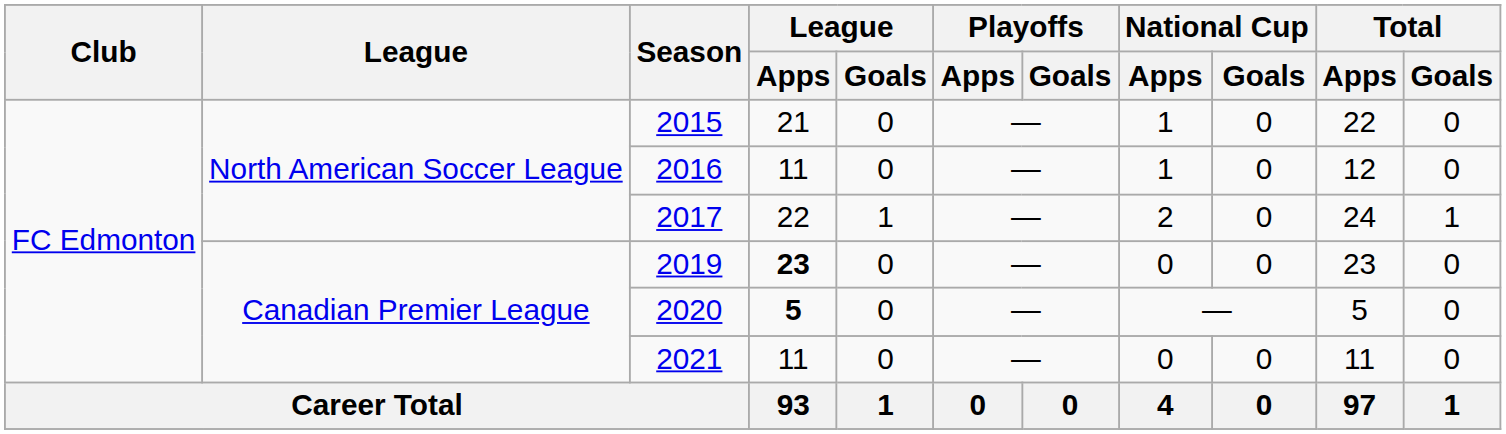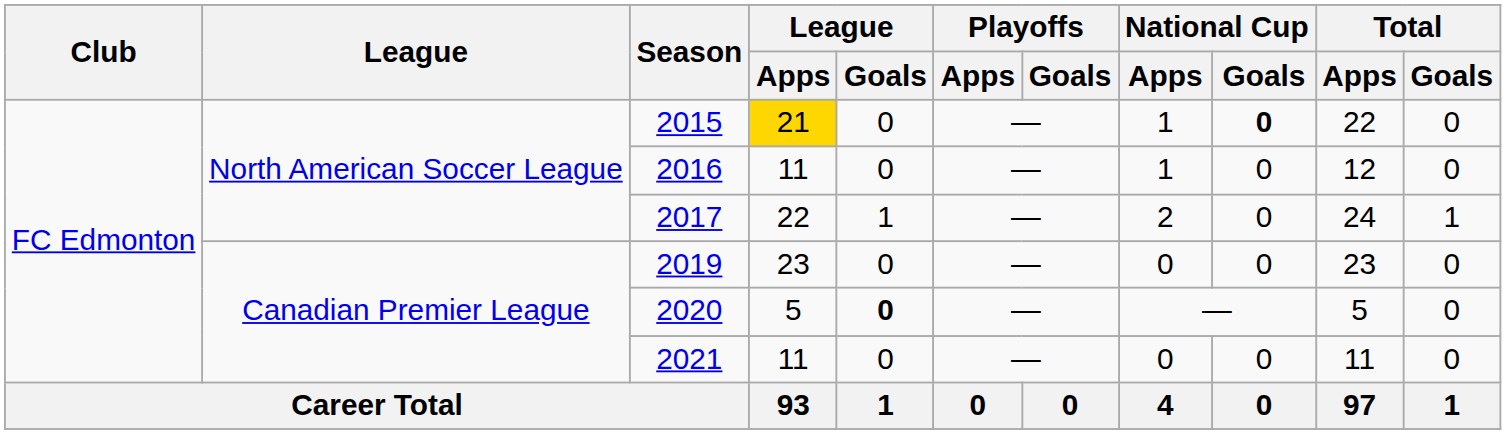(793, 122) no background -> (793, 122) gold background
(1264, 122) normal -> (1264, 122) bold
(793, 264) bold -> (793, 264) normal
(793, 311) bold -> (793, 311) normal
(885, 311) normal -> (885, 311) bold
